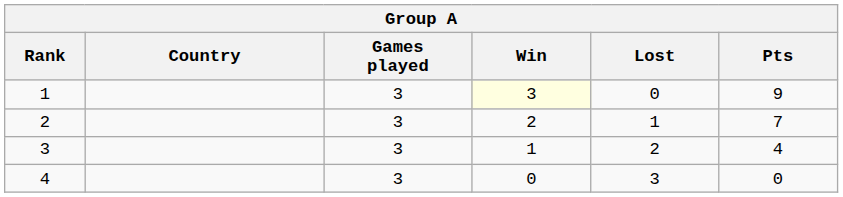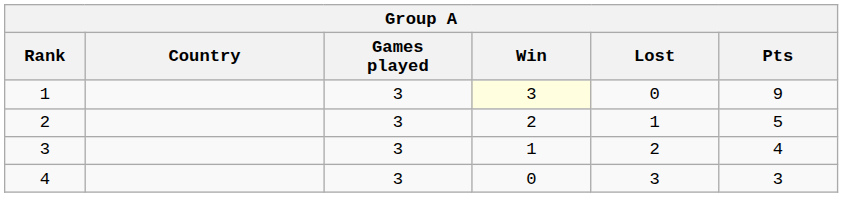(778, 122) 7 -> (778, 122) 5
(778, 178) 0 -> (778, 178) 3
